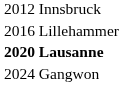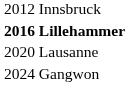(61, 30) normal -> (64, 30) bold
(54, 52) bold -> (51, 52) normal
